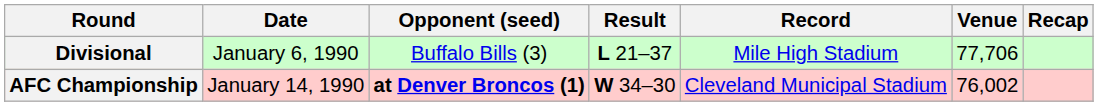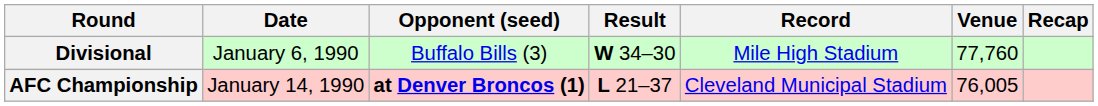(635, 52) L 21–37 -> (635, 52) W 34–30
(987, 52) 77,706 -> (987, 52) 77,760
(635, 85) W 34–30 -> (635, 85) L 21–37
(987, 85) 76,002 -> (987, 85) 76,005
